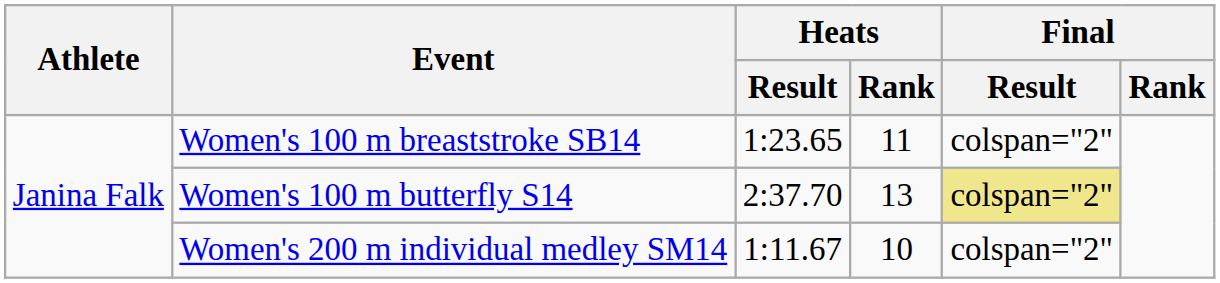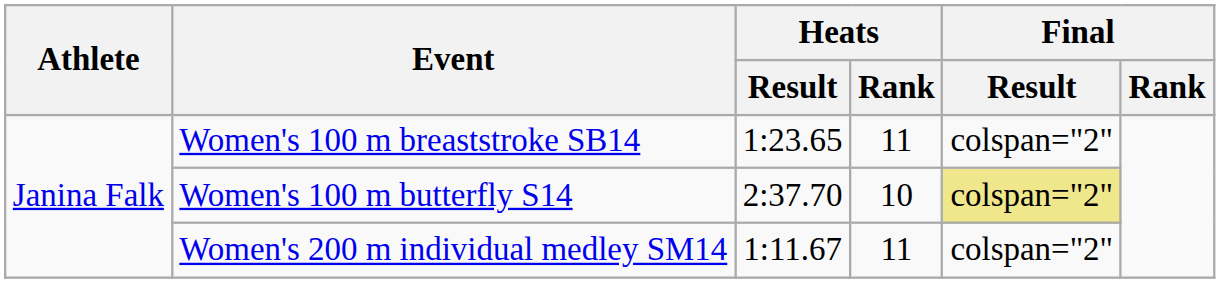(896, 195) 13 -> (896, 195) 10
(896, 249) 10 -> (896, 249) 11
